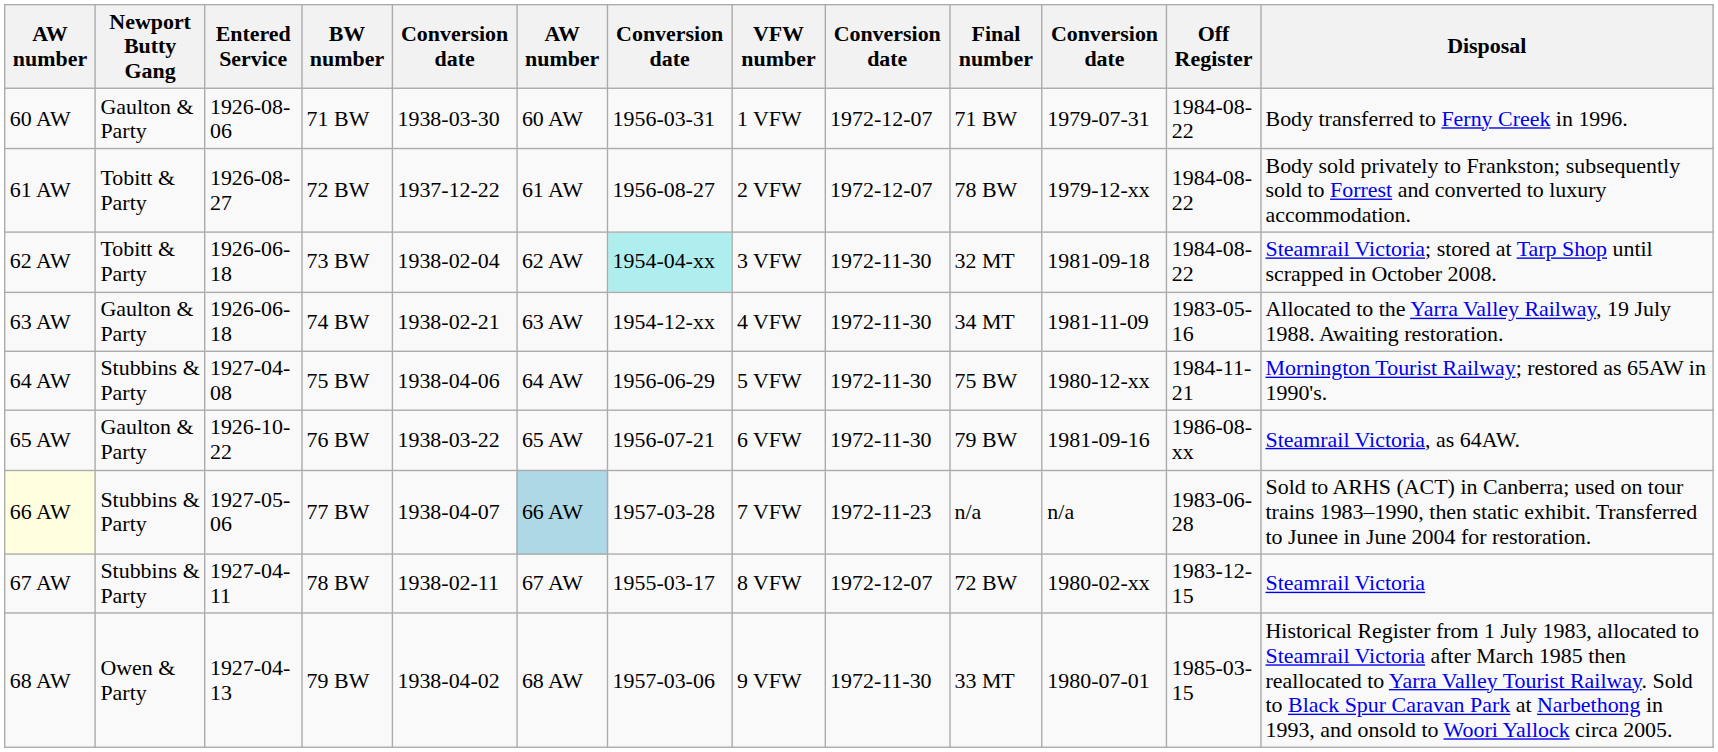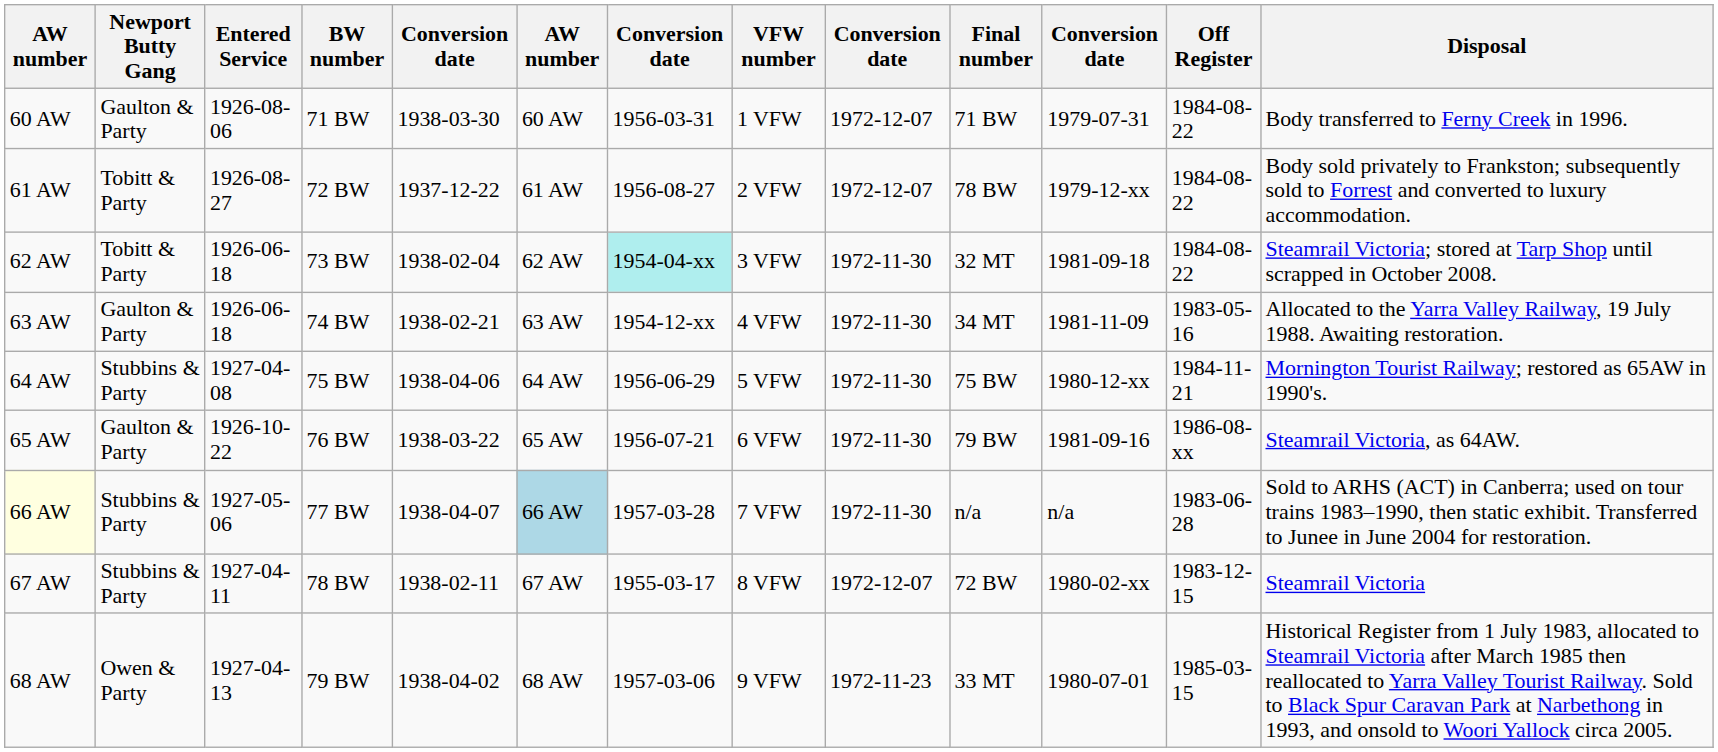(881, 511) 1972-11-23 -> (881, 511) 1972-11-30
(881, 679) 1972-11-30 -> (881, 679) 1972-11-23
